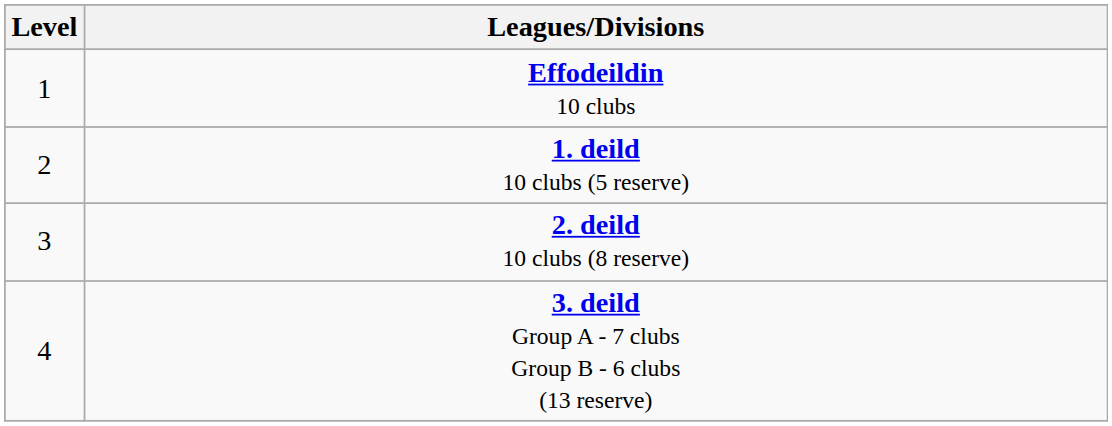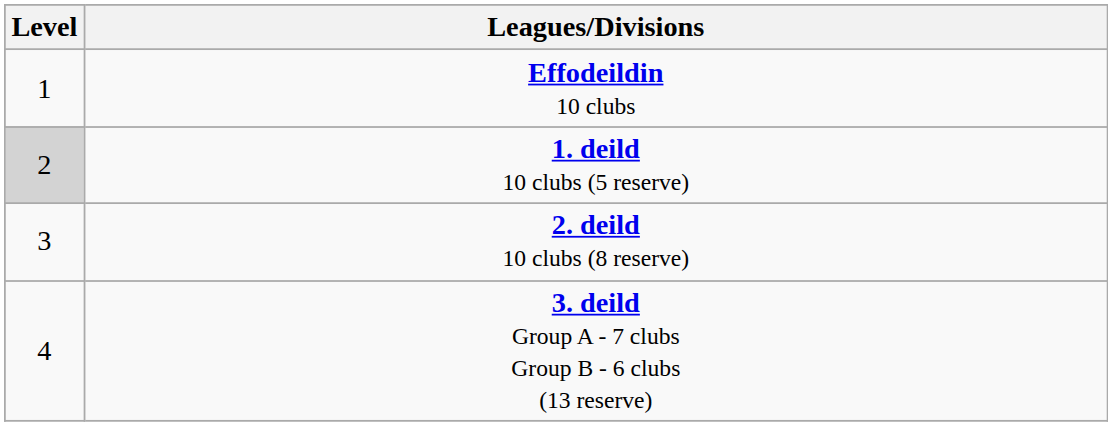(44, 164) no background -> (44, 164) lightgrey background
